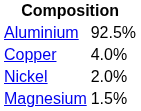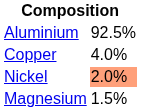(109, 76) no background -> (109, 76) lightsalmon background
